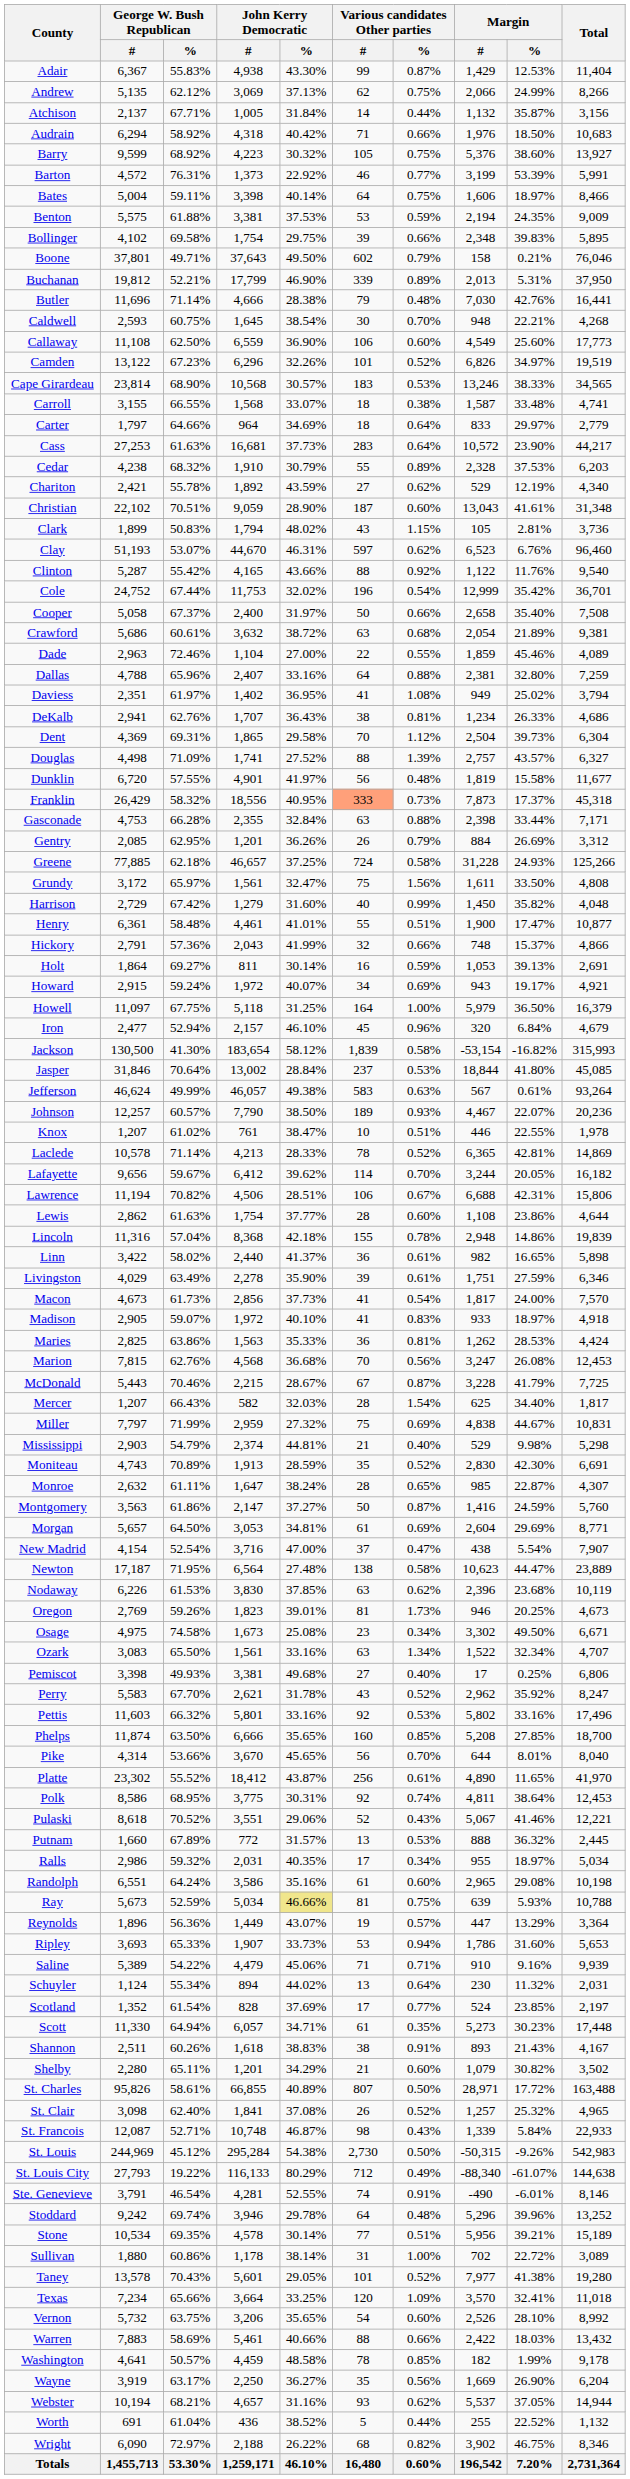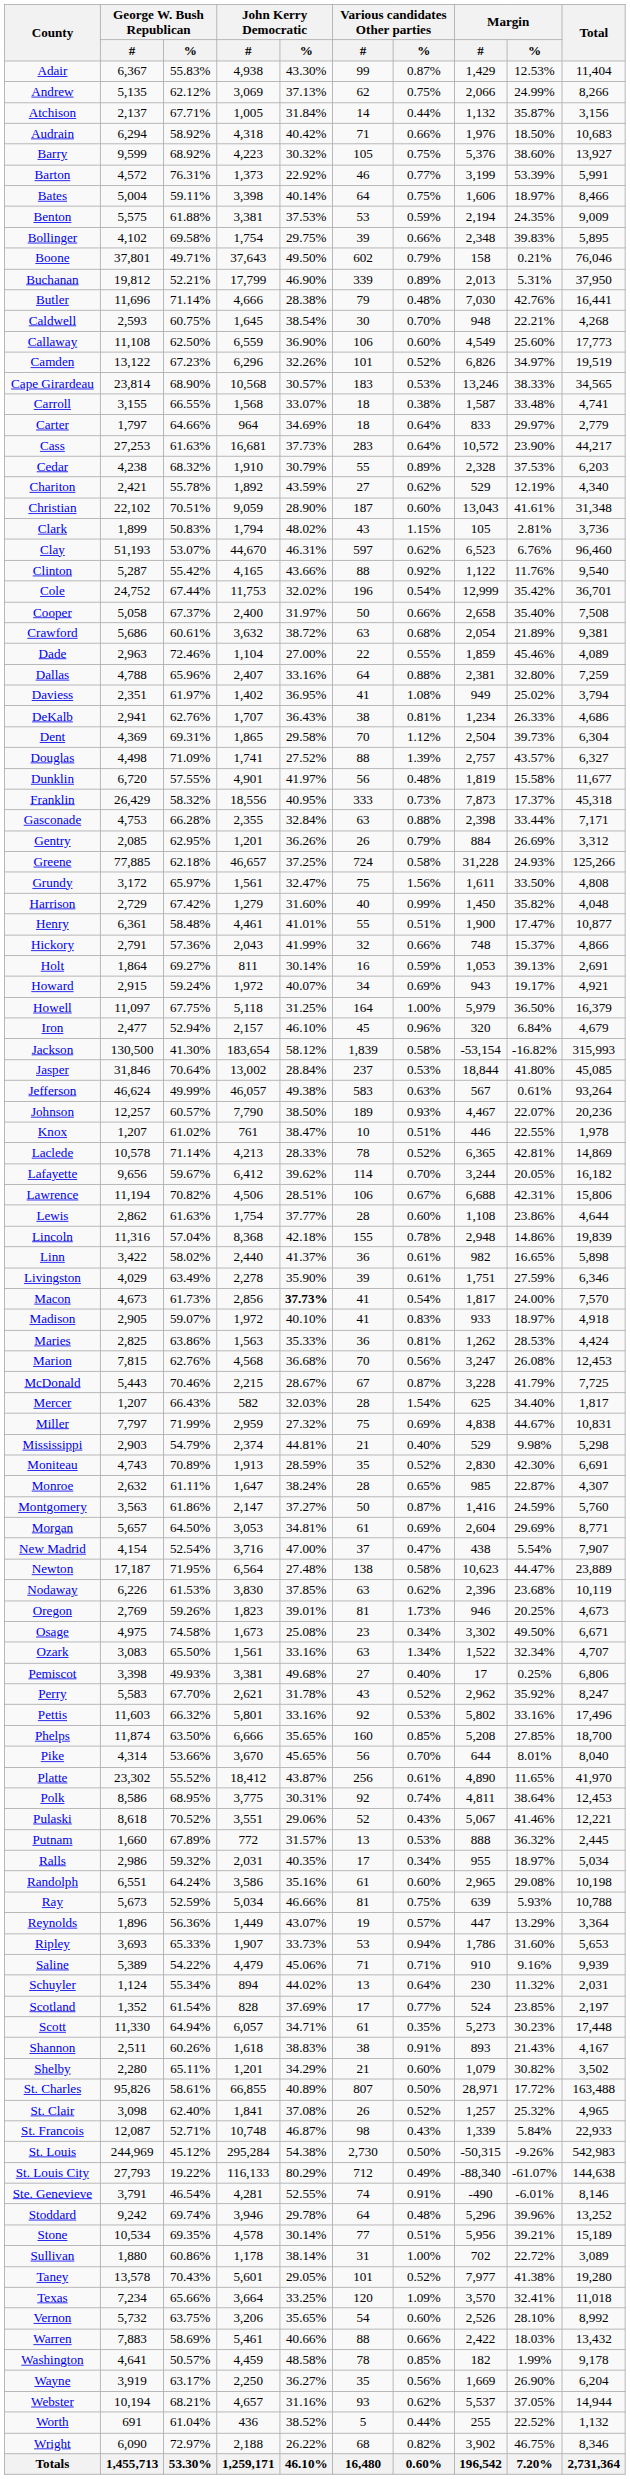(363, 799) lightsalmon background -> (363, 799) no background
(306, 1298) normal -> (306, 1298) bold
(306, 1902) khaki background -> (306, 1902) no background
